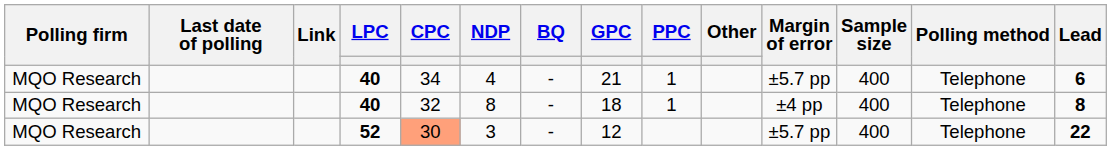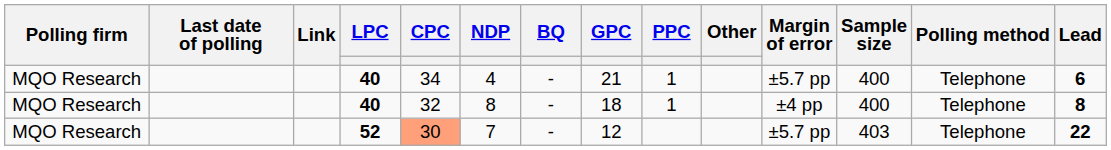(491, 132) 3 -> (491, 132) 7
(874, 132) 400 -> (874, 132) 403
